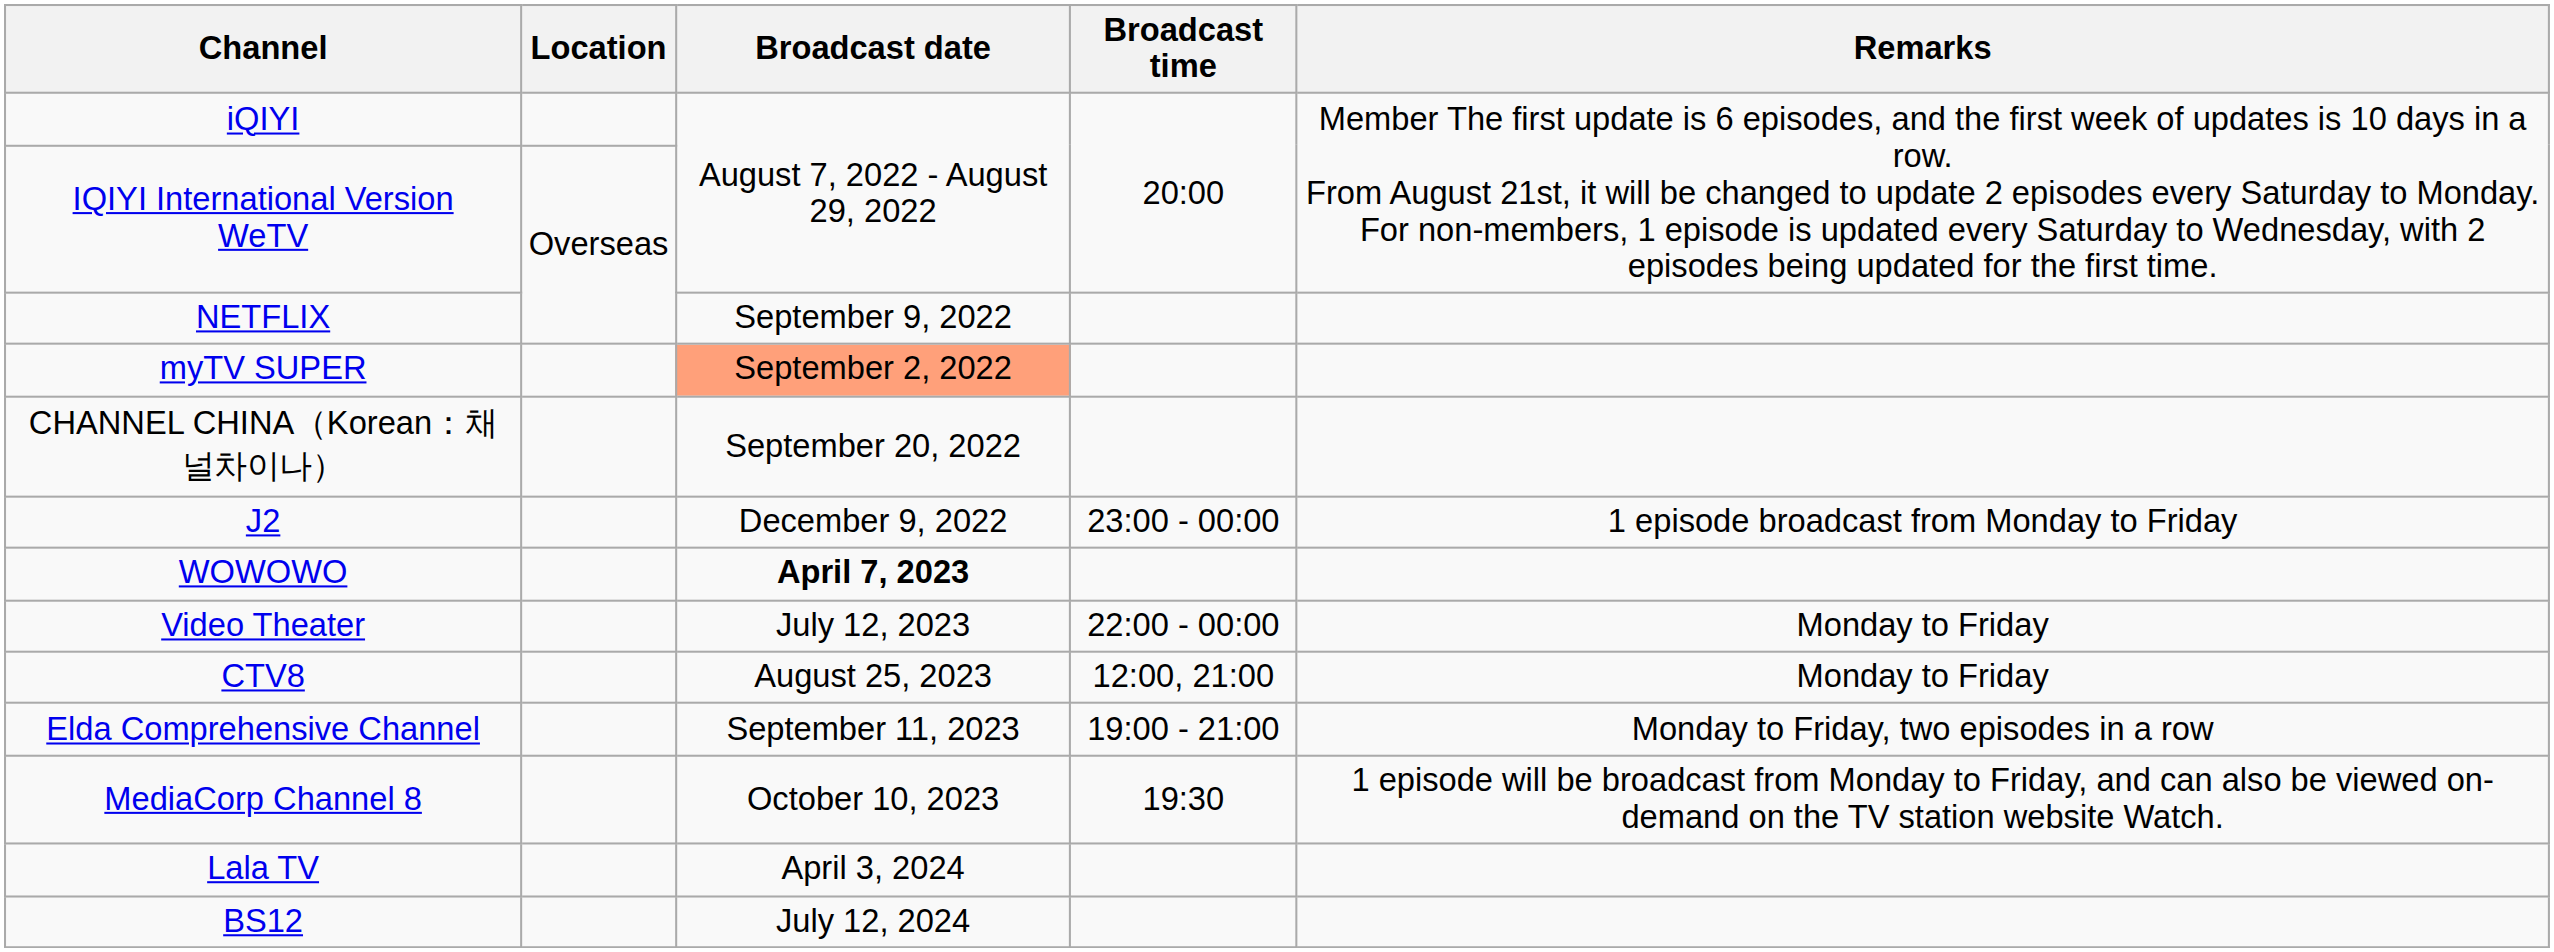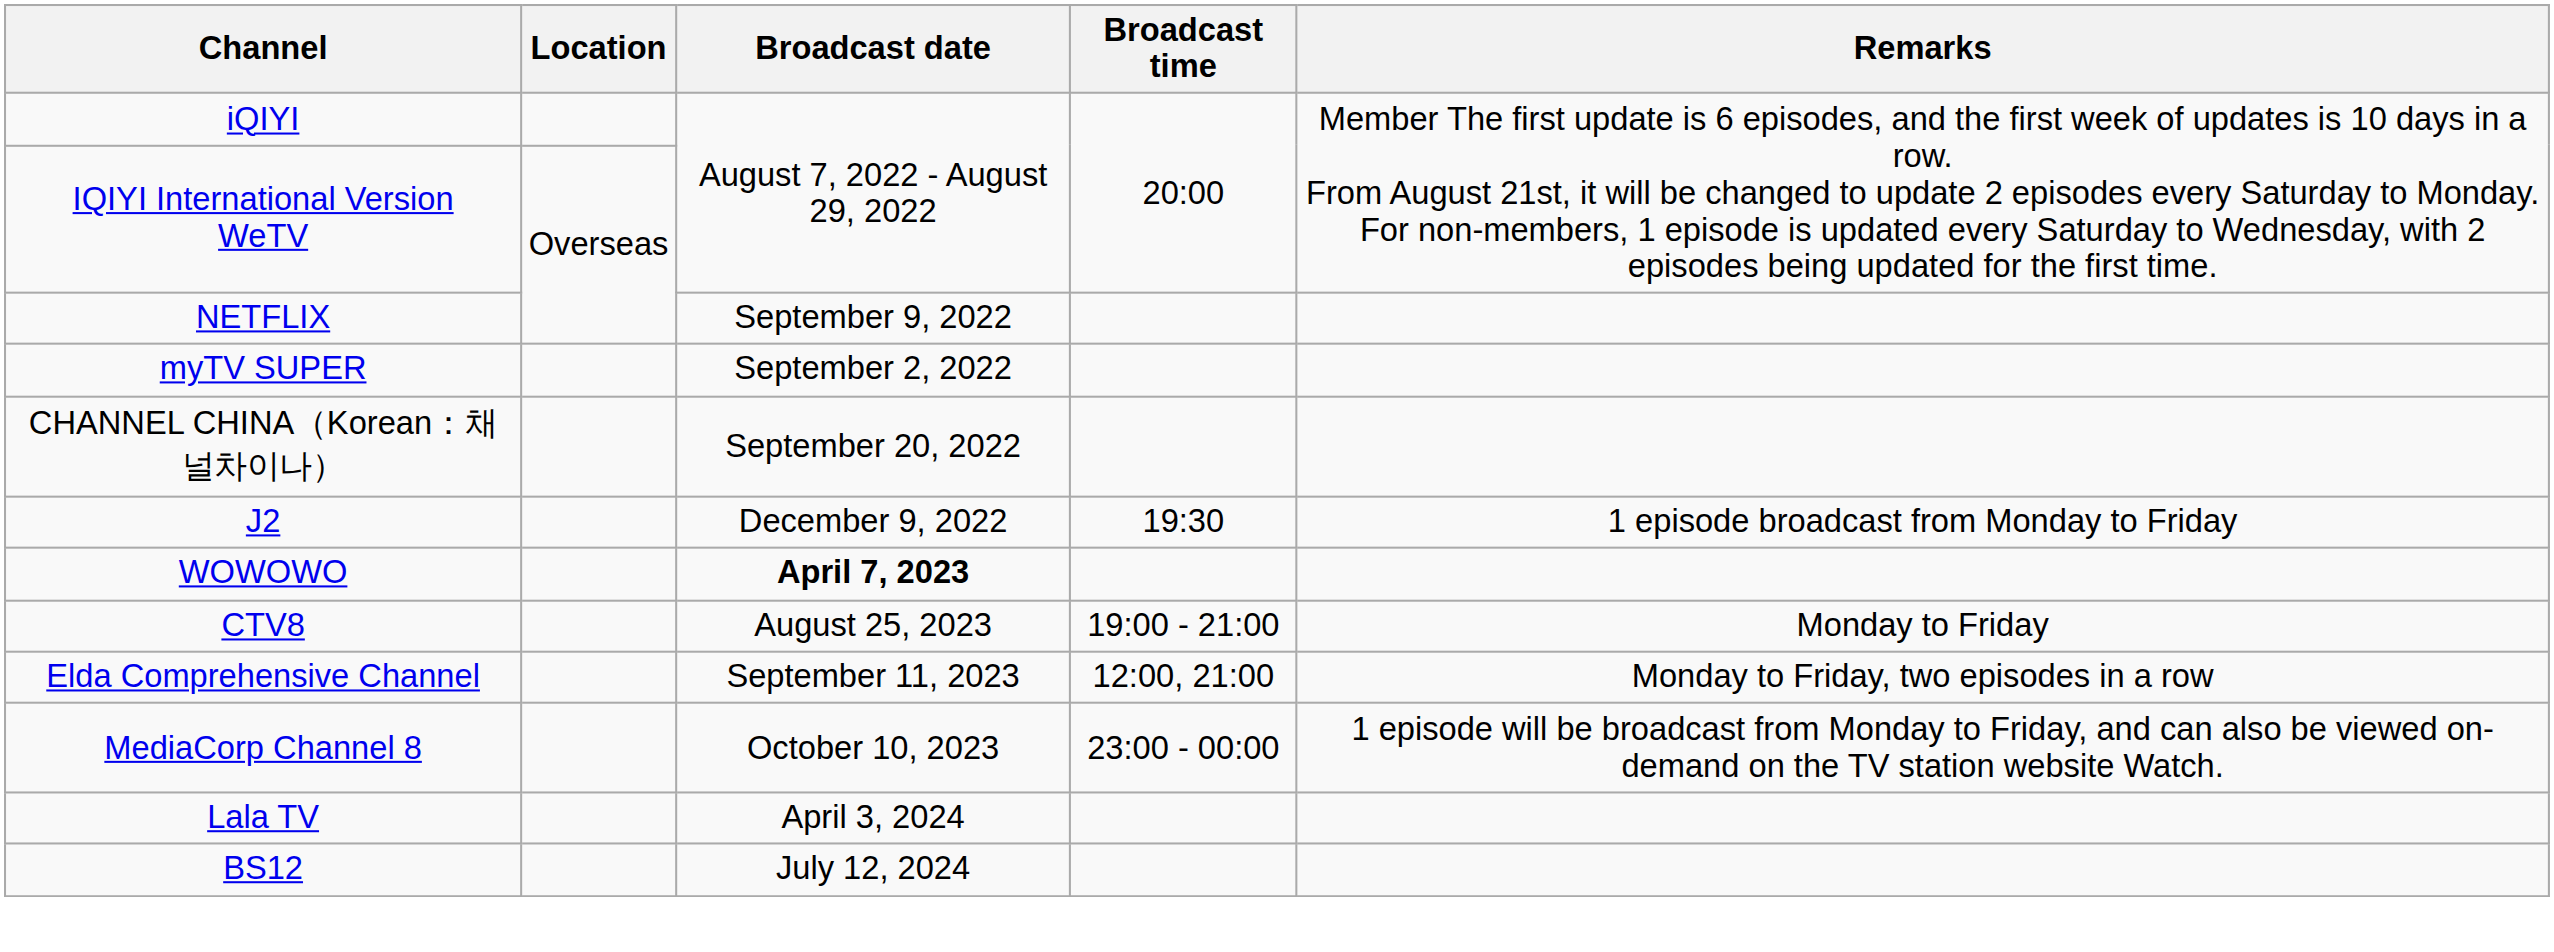(873, 369) lightsalmon background -> (873, 369) no background
(1183, 521) 23:00 - 00:00 -> (1183, 521) 19:30
- row: (263, 625)
(1183, 677) 12:00, 21:00 -> (1183, 625) 19:00 - 21:00
(1183, 728) 19:00 - 21:00 -> (1183, 677) 12:00, 21:00
(1183, 798) 19:30 -> (1183, 747) 23:00 - 00:00
